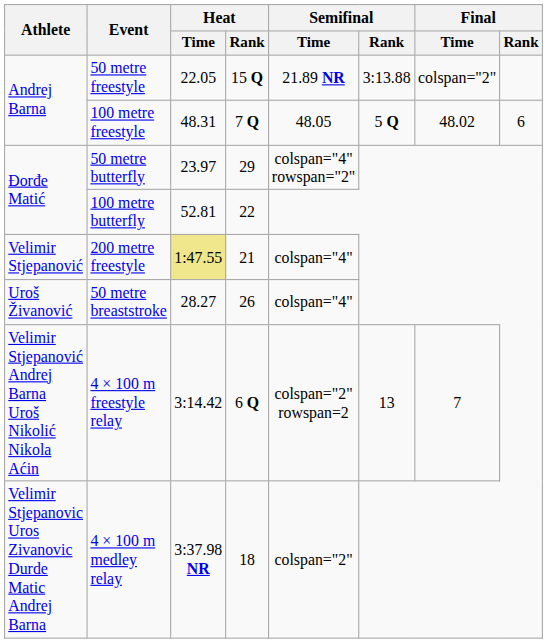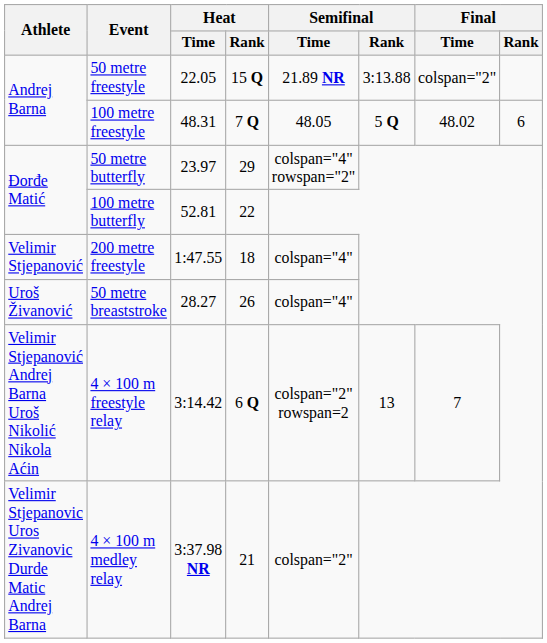(198, 257) khaki background -> (198, 257) no background
(247, 257) 21 -> (247, 257) 18
(247, 560) 18 -> (247, 560) 21
